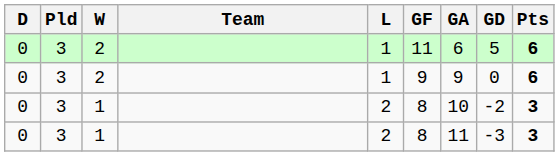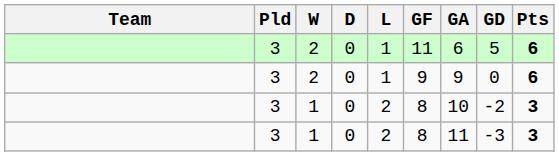columns swapped: (243, 19) <-> (23, 19)
